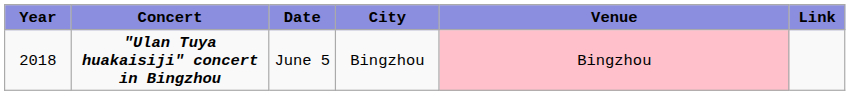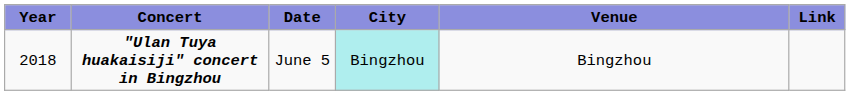(387, 60) no background -> (387, 60) paleturquoise background
(614, 60) pink background -> (614, 60) no background
